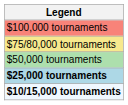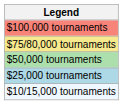(57, 75) bold -> (54, 75) normal
(64, 91) bold -> (61, 91) normal
